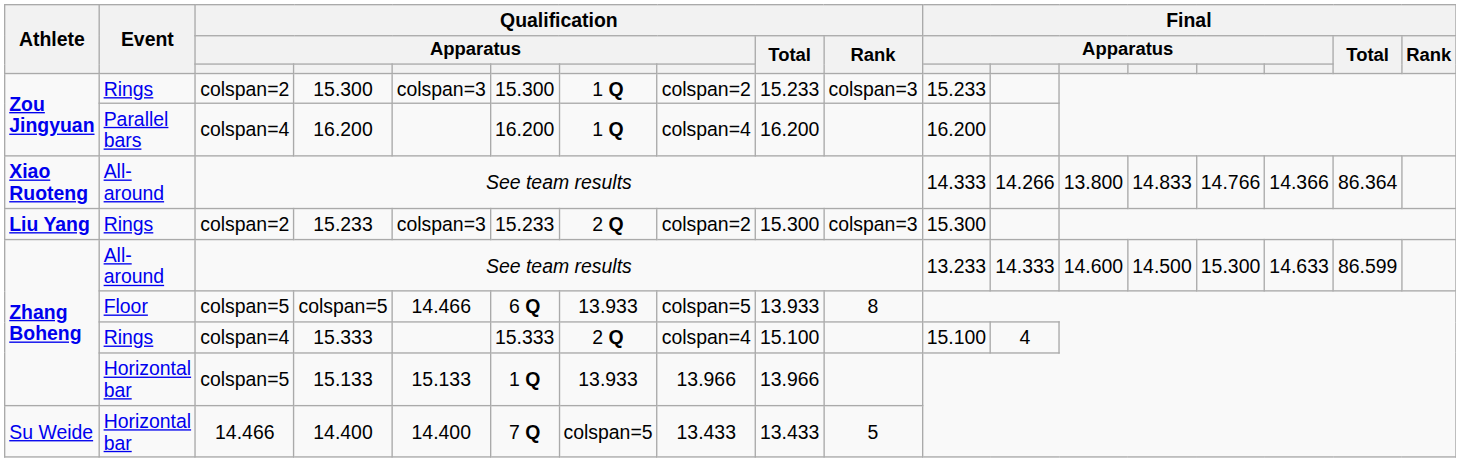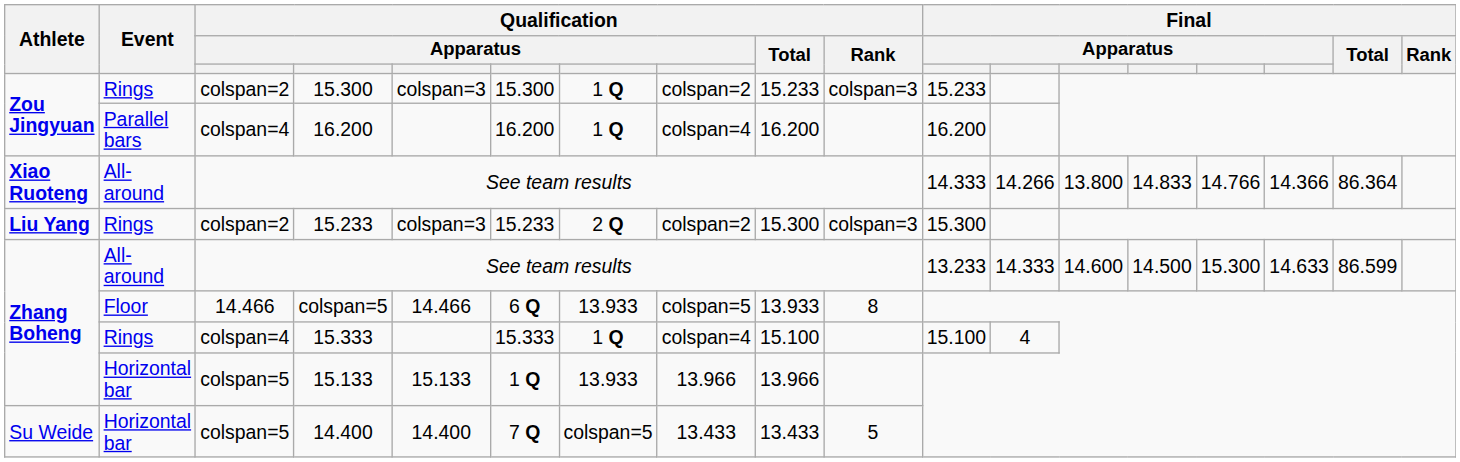(245, 307) colspan=5 -> (245, 307) 14.466
(608, 338) 2 Q -> (608, 338) 1 Q
(245, 432) 14.466 -> (245, 432) colspan=5
